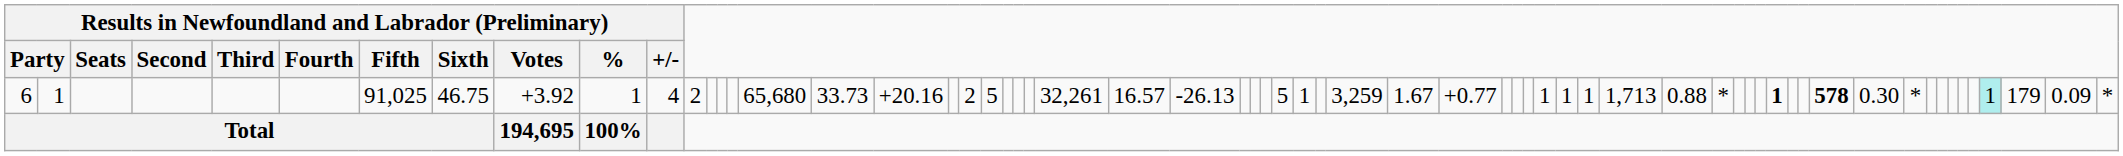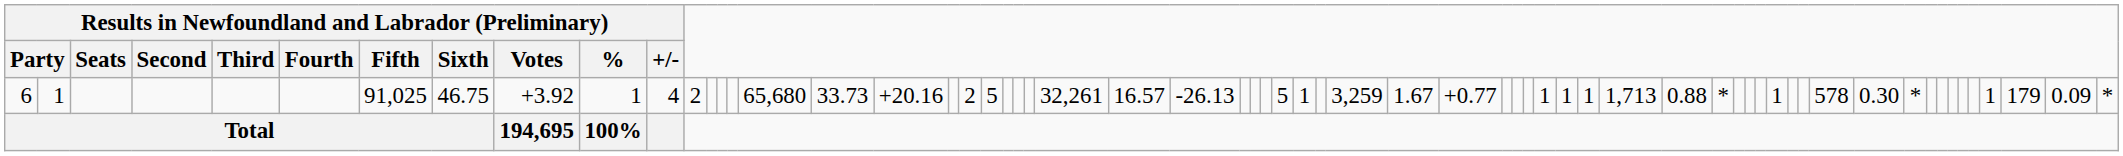(1777, 95) bold -> (1777, 95) normal
(1831, 95) bold -> (1831, 95) normal
(1990, 95) paleturquoise background -> (1990, 95) no background
